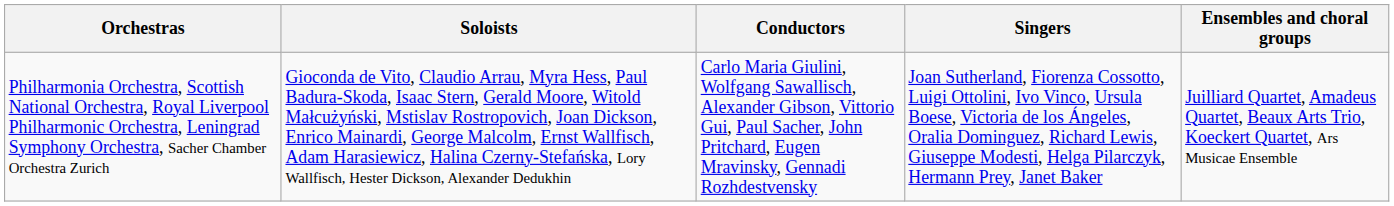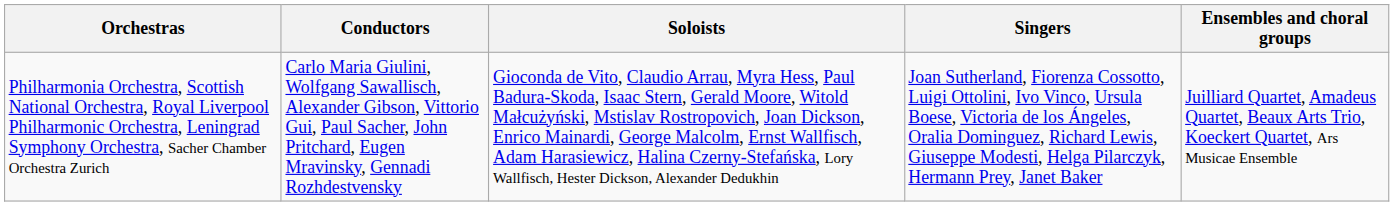columns swapped: (800, 28) <-> (489, 28)
